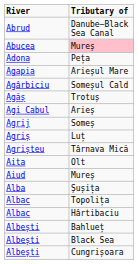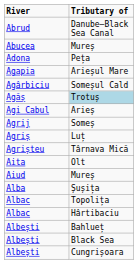(83, 46) pink background -> (83, 46) no background
(85, 97) no background -> (85, 97) lightblue background
